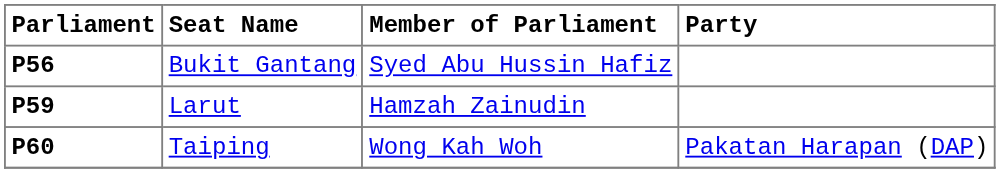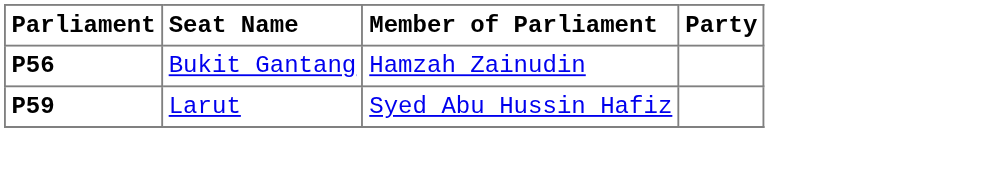(521, 66) Syed Abu Hussin Hafiz -> (478, 66) Hamzah Zainudin
(478, 107) Hamzah Zainudin -> (521, 107) Syed Abu Hussin Hafiz
- row: (33, 147)
